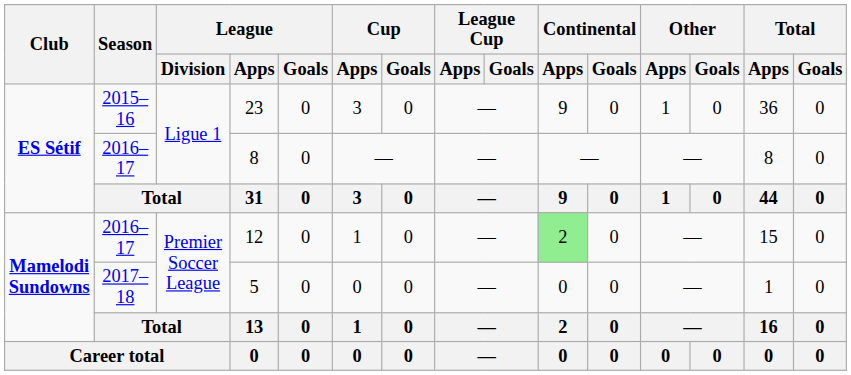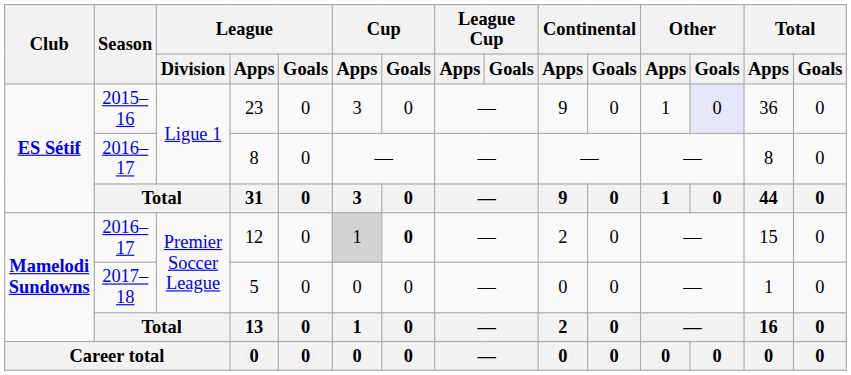(717, 108) no background -> (717, 108) lavender background
(357, 237) no background -> (357, 237) lightgrey background
(408, 237) normal -> (408, 237) bold
(563, 237) lightgreen background -> (563, 237) no background
